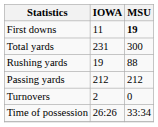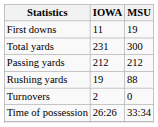(132, 29) bold -> (132, 29) normal
rows swapped: (37, 63) <-> (36, 79)
